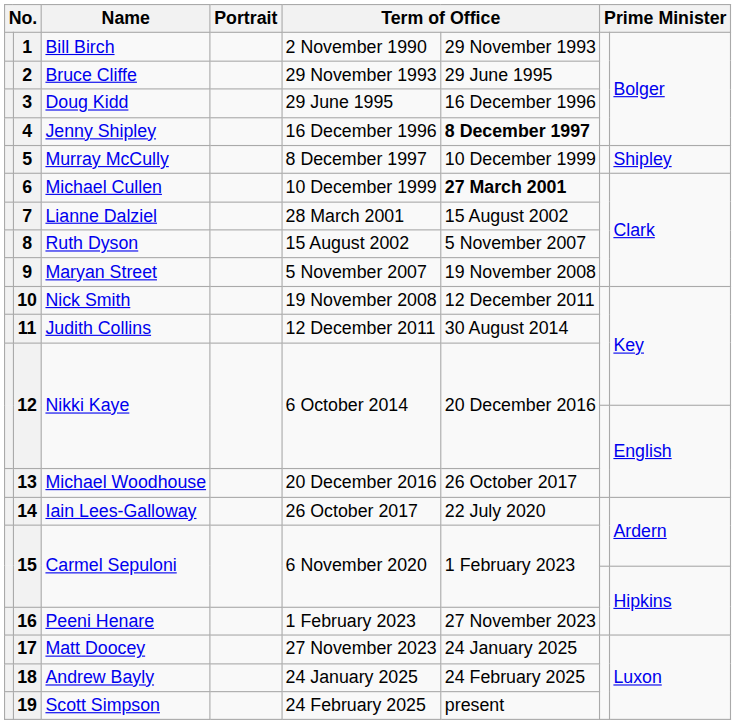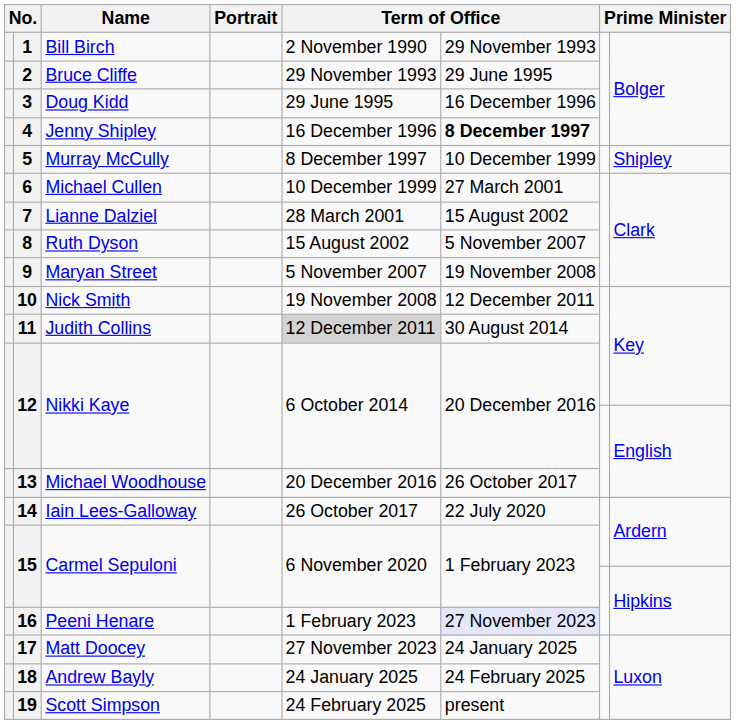(506, 187) bold -> (504, 187) normal
(360, 328) no background -> (360, 328) lightgrey background
(520, 621) no background -> (520, 621) lavender background
